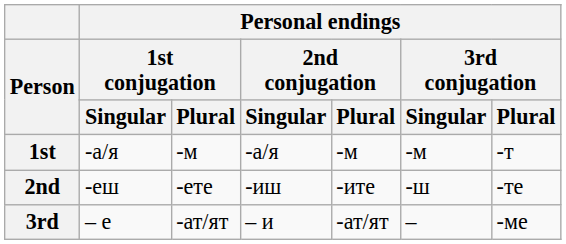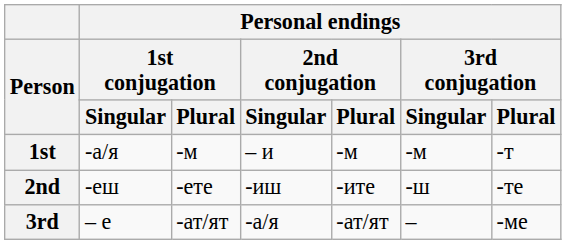(262, 151) -а/я -> (259, 151) – и
(259, 221) – и -> (262, 221) -а/я
